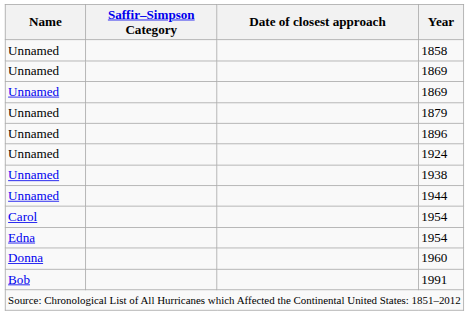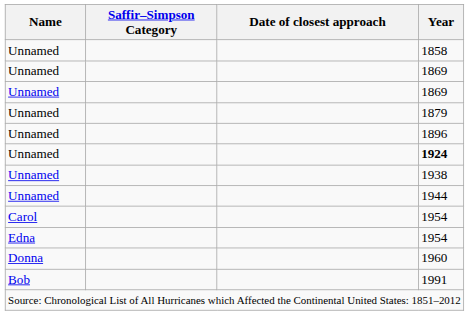(434, 154) normal -> (434, 154) bold
